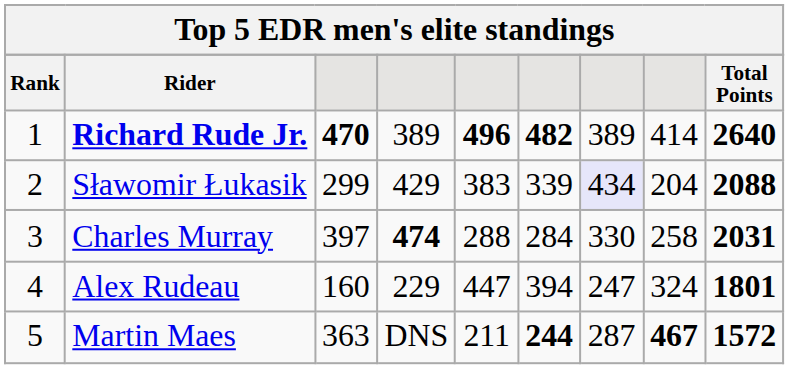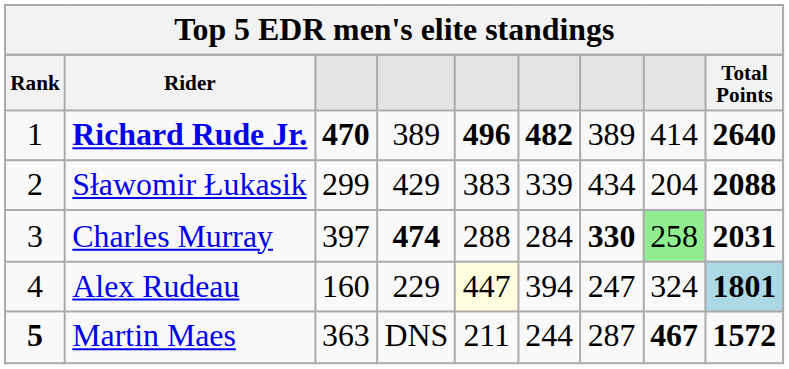(612, 184) lavender background -> (612, 184) no background
(612, 235) normal -> (612, 235) bold
(674, 235) no background -> (674, 235) lightgreen background
(487, 285) no background -> (487, 285) lightyellow background
(744, 285) no background -> (744, 285) lightblue background
(35, 336) normal -> (35, 336) bold
(549, 336) bold -> (549, 336) normal
